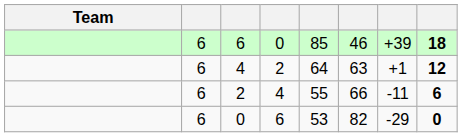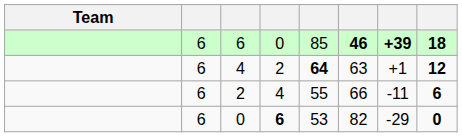(358, 43) normal -> (358, 43) bold
(398, 43) normal -> (398, 43) bold
(319, 68) normal -> (319, 68) bold
(280, 119) normal -> (280, 119) bold
